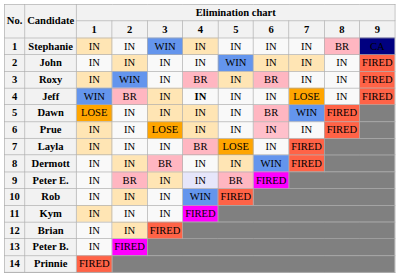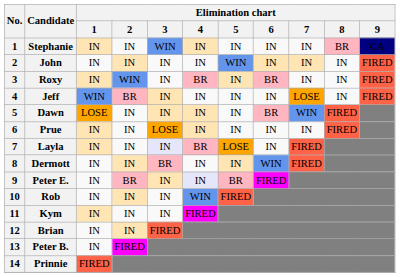(200, 96) bold -> (200, 96) normal
(271, 130) pink background -> (271, 130) no background
(165, 146) no background -> (165, 146) lavender background
